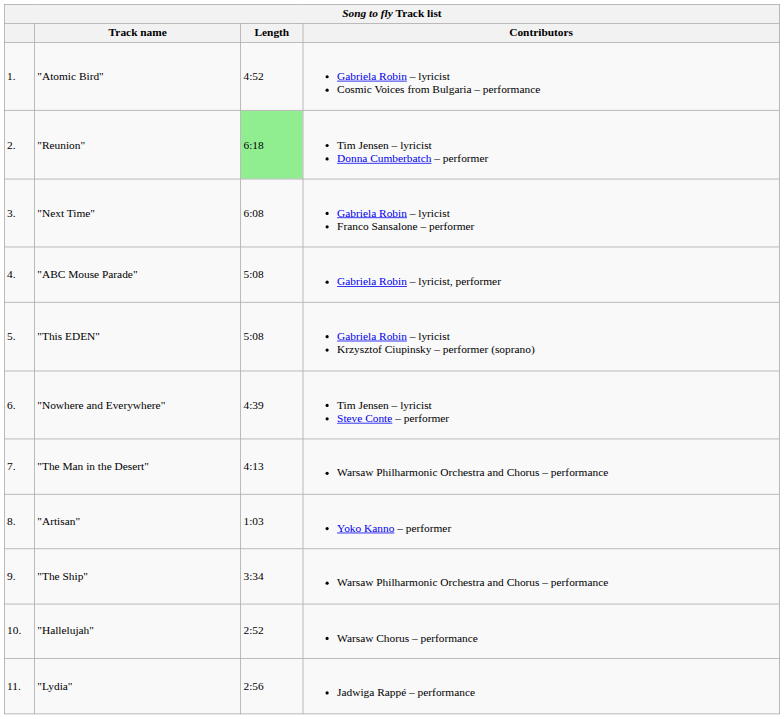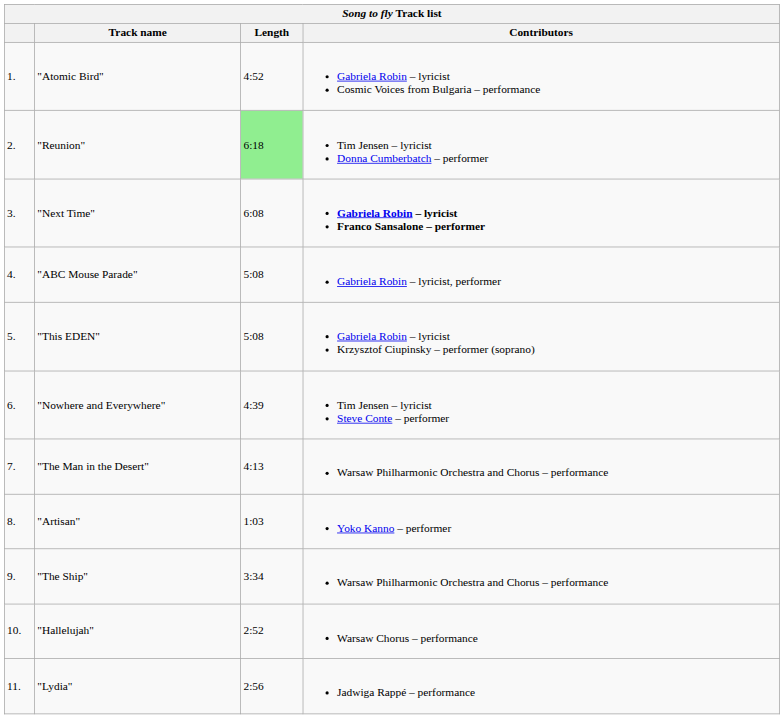(541, 220) normal -> (541, 220) bold
